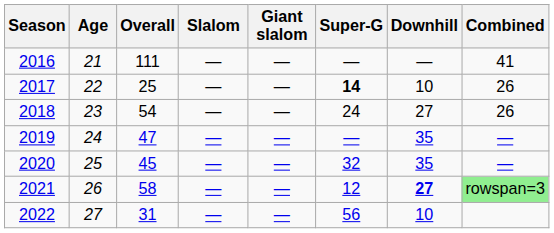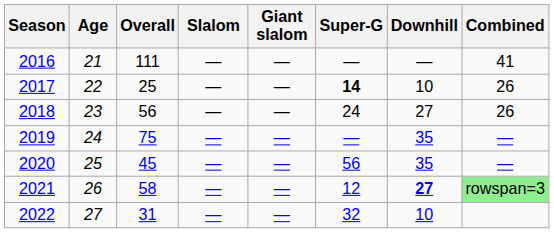(148, 112) 54 -> (148, 112) 56
(148, 138) 47 -> (148, 138) 75
(351, 163) 32 -> (351, 163) 56
(351, 214) 56 -> (351, 214) 32
